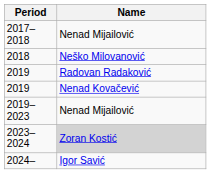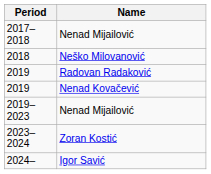(88, 138) lightgrey background -> (88, 138) no background
